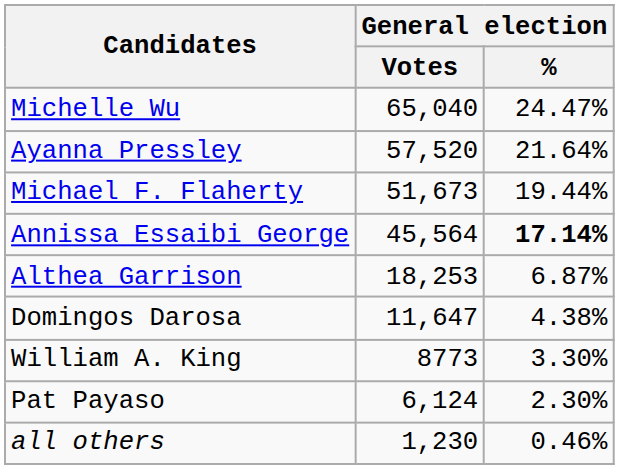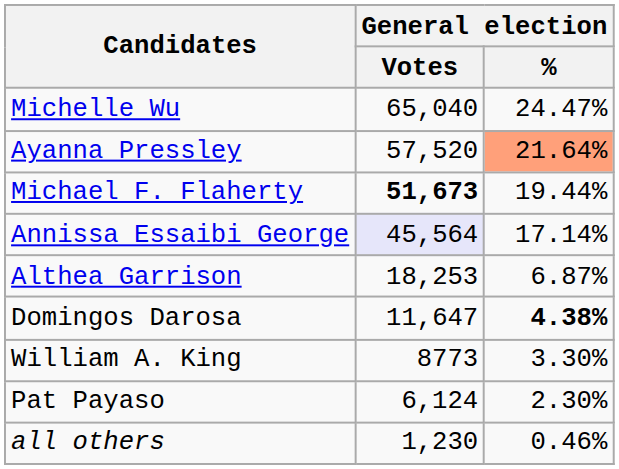(561, 151) no background -> (561, 151) lightsalmon background
(432, 193) normal -> (432, 193) bold
(432, 235) no background -> (432, 235) lavender background
(561, 235) bold -> (561, 235) normal
(569, 318) normal -> (569, 318) bold
